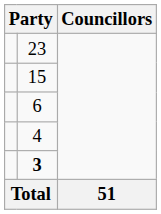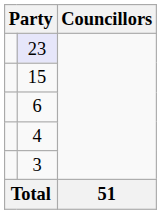(37, 48) no background -> (37, 48) lavender background
(37, 164) bold -> (37, 164) normal
